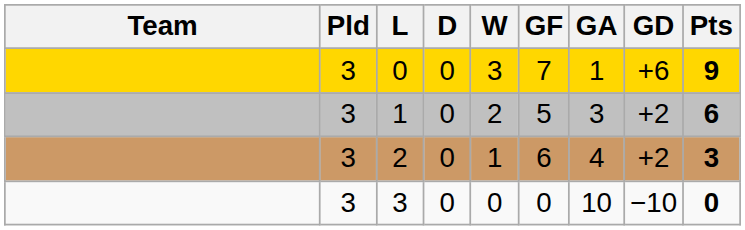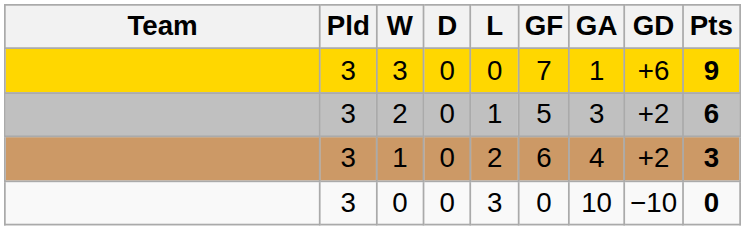columns swapped: (495, 26) <-> (400, 26)
